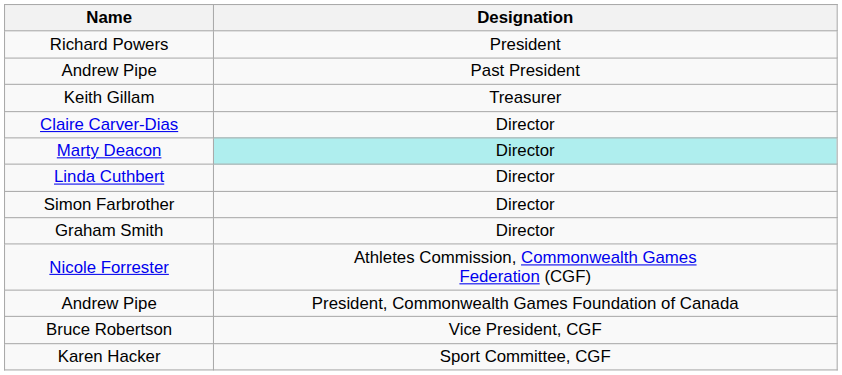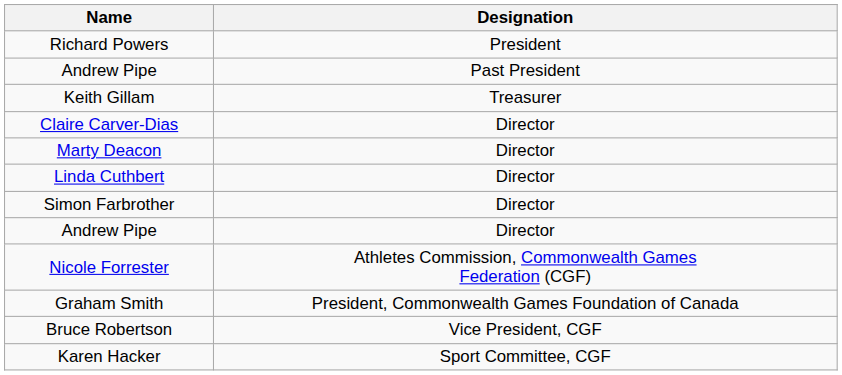(525, 151) paleturquoise background -> (525, 151) no background
(109, 230) Graham Smith -> (109, 230) Andrew Pipe
(109, 303) Andrew Pipe -> (109, 303) Graham Smith
